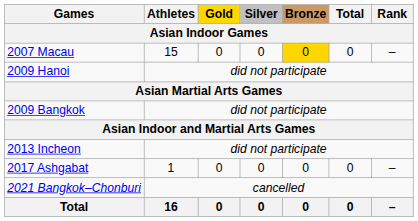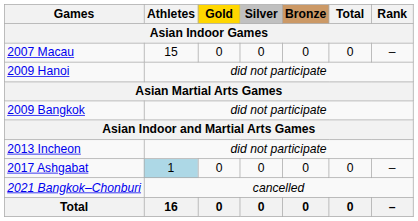(306, 52) gold background -> (306, 52) no background
(171, 168) no background -> (171, 168) lightblue background
